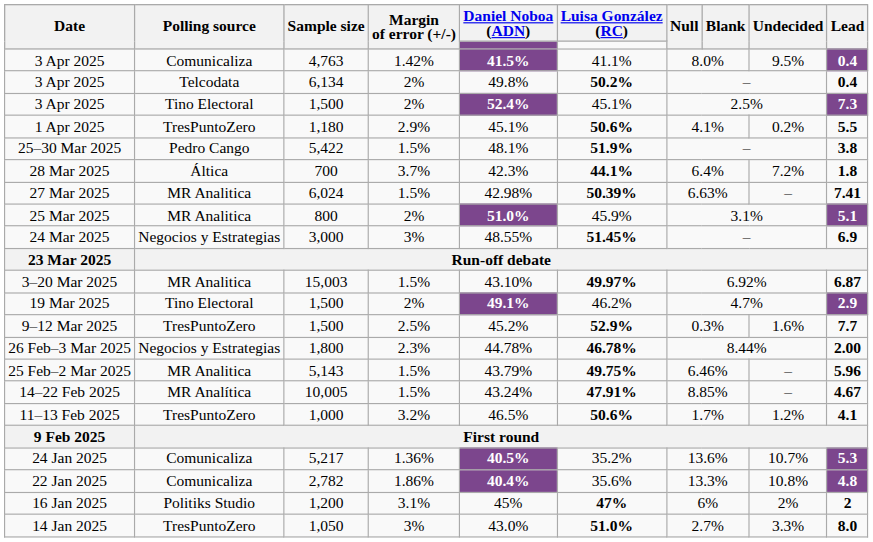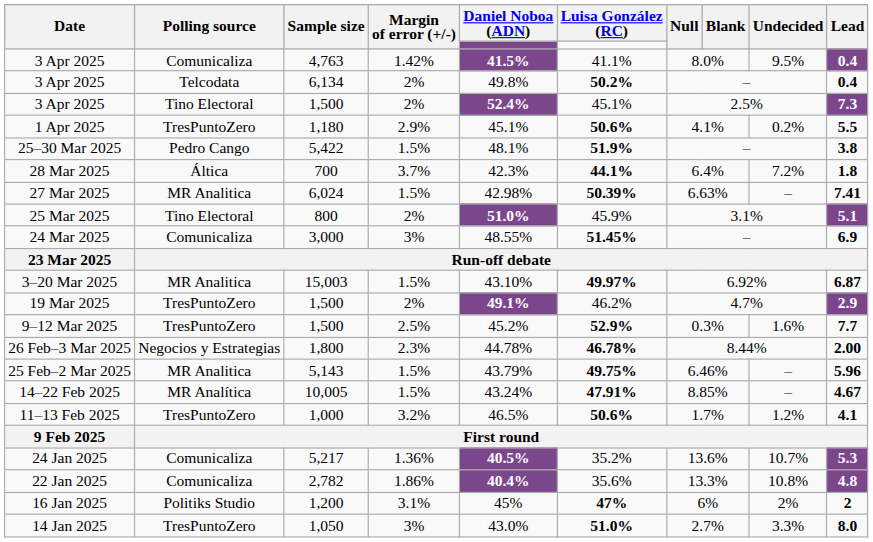(209, 215) MR Analitica -> (209, 215) Tino Electoral
(209, 237) Negocios y Estrategias -> (209, 237) Comunicaliza
(209, 303) Tino Electoral -> (209, 303) TresPuntoZero
